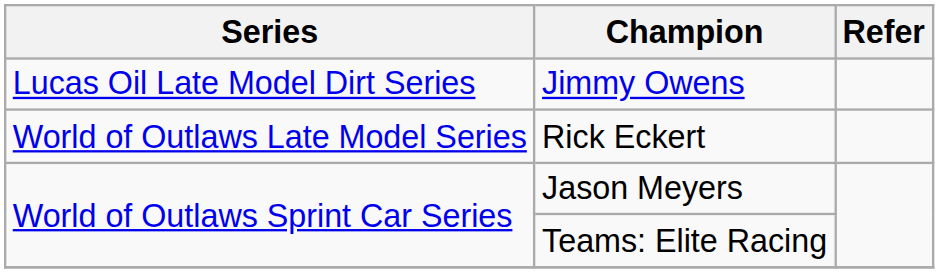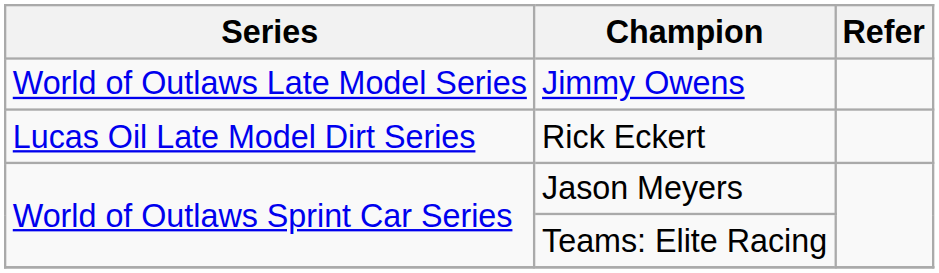(244, 84) Lucas Oil Late Model Dirt Series -> (270, 84) World of Outlaws Late Model Series
(270, 136) World of Outlaws Late Model Series -> (244, 136) Lucas Oil Late Model Dirt Series
